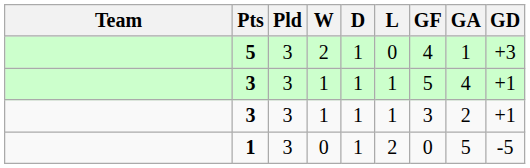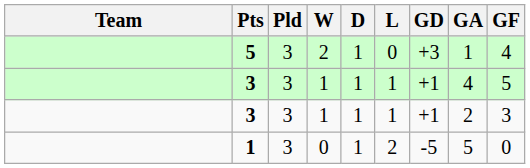columns swapped: (428, 20) <-> (505, 20)
